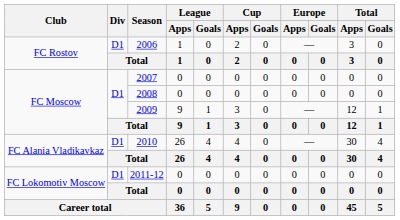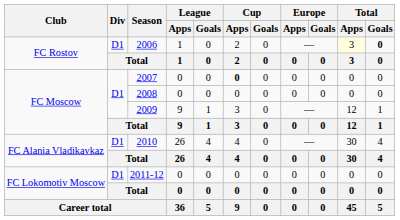(352, 45) no background -> (352, 45) lightyellow background
(380, 45) normal -> (380, 45) bold
(237, 77) normal -> (237, 77) bold
